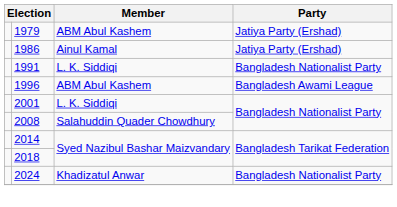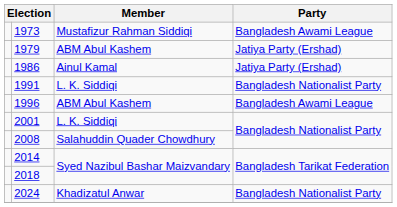+ row: (27, 31)
